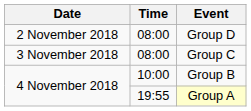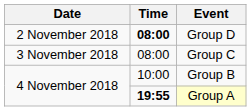(153, 34) normal -> (153, 34) bold
(153, 95) normal -> (153, 95) bold
